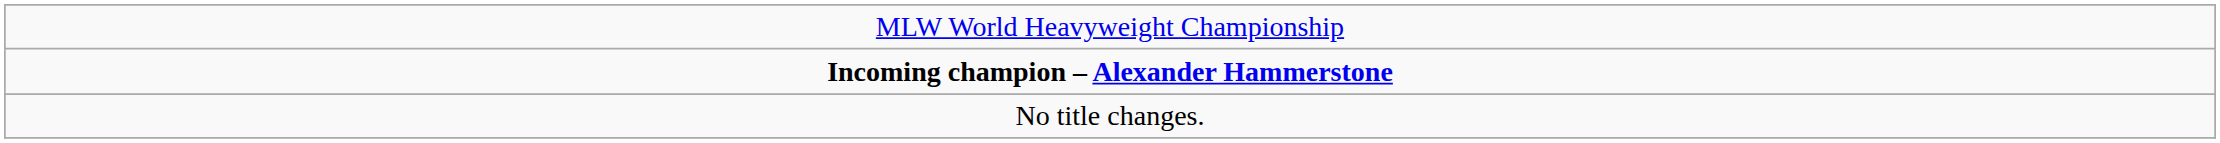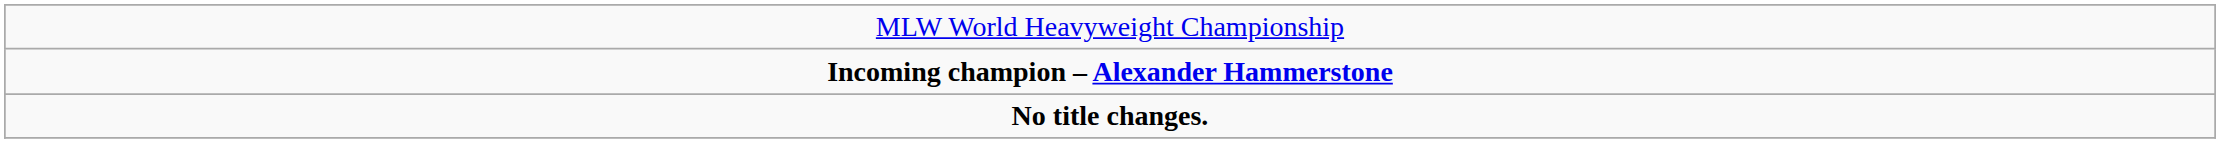(1110, 115) normal -> (1110, 115) bold
